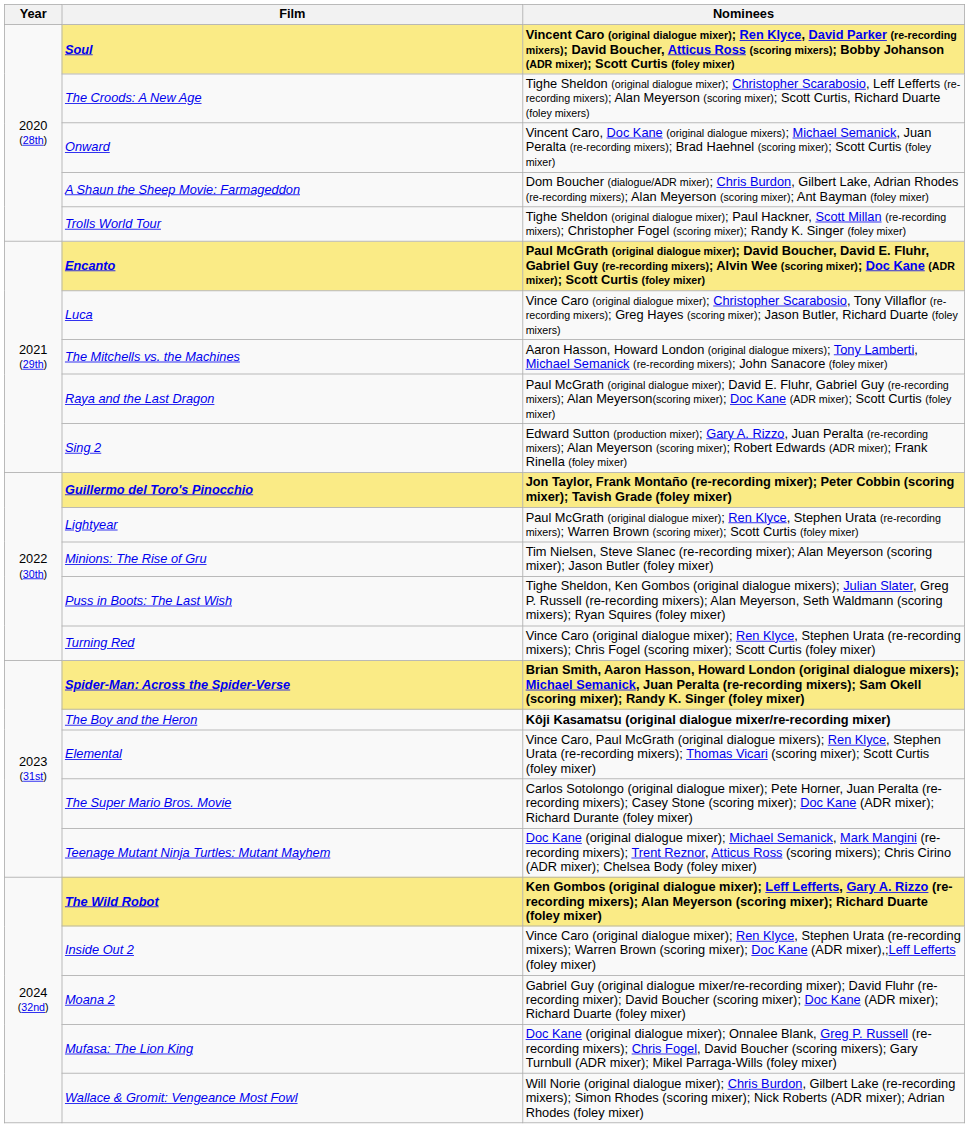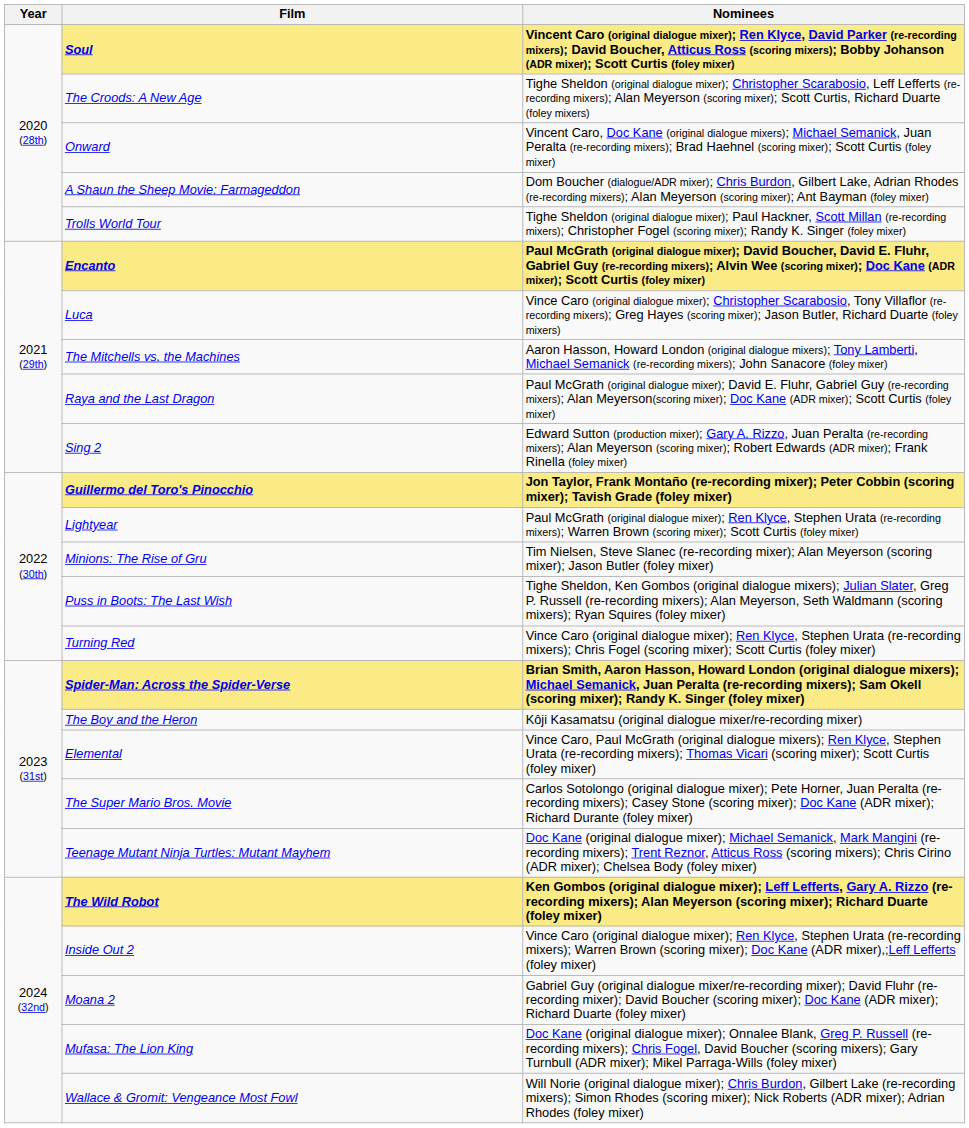(708, 719) bold -> (694, 719) normal
